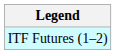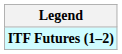(58, 38) normal -> (61, 38) bold
